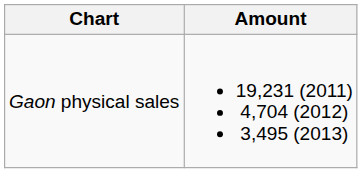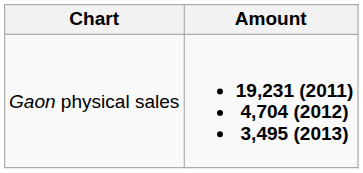(271, 112) normal -> (271, 112) bold
